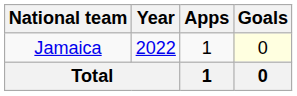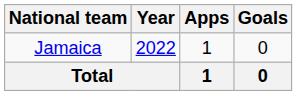(263, 47) lightyellow background -> (263, 47) no background
